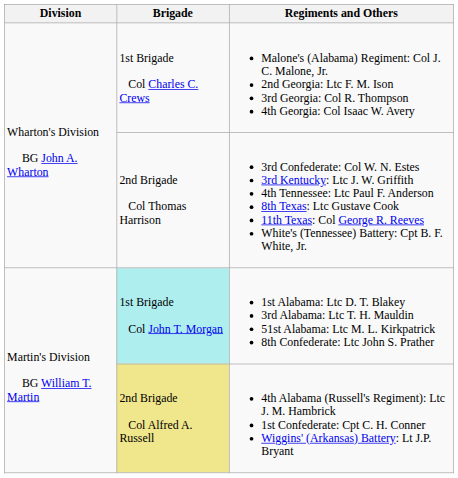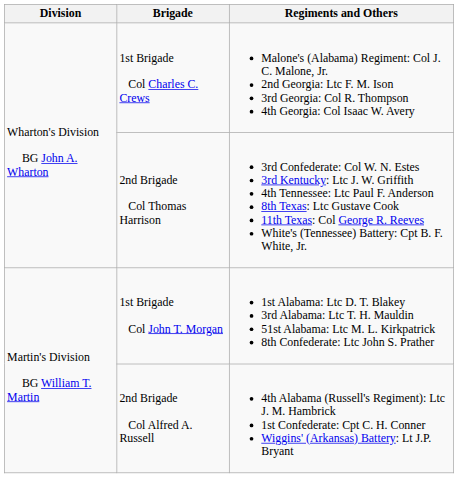(171, 315) paleturquoise background -> (171, 315) no background
(156, 418) khaki background -> (156, 418) no background
